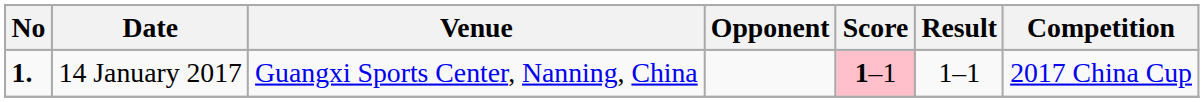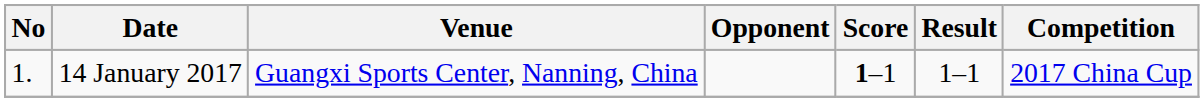(22, 72) bold -> (22, 72) normal
(875, 72) pink background -> (875, 72) no background
